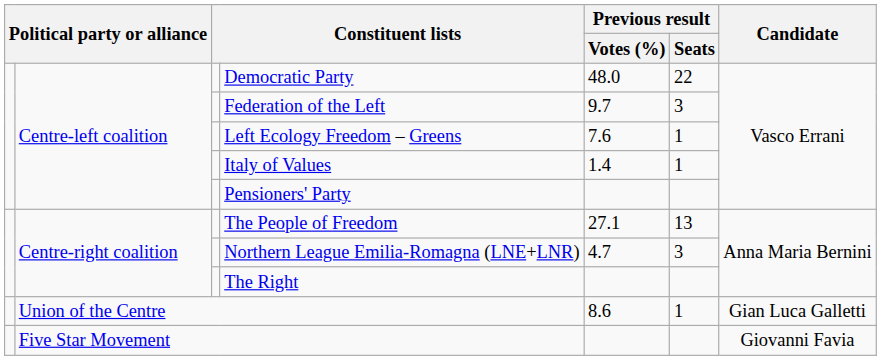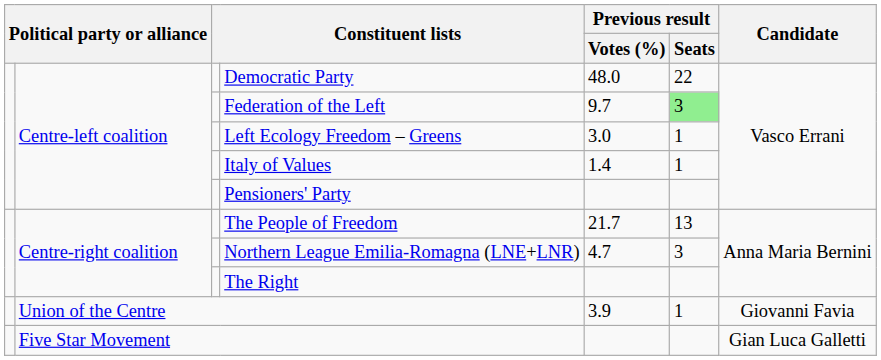(679, 106) no background -> (679, 106) lightgreen background
(599, 135) 7.6 -> (599, 135) 3.0
(604, 223) 27.1 -> (604, 223) 21.7
(599, 310) 8.6 -> (599, 310) 3.9
(797, 310) Gian Luca Galletti -> (797, 310) Giovanni Favia
(797, 340) Giovanni Favia -> (797, 340) Gian Luca Galletti
